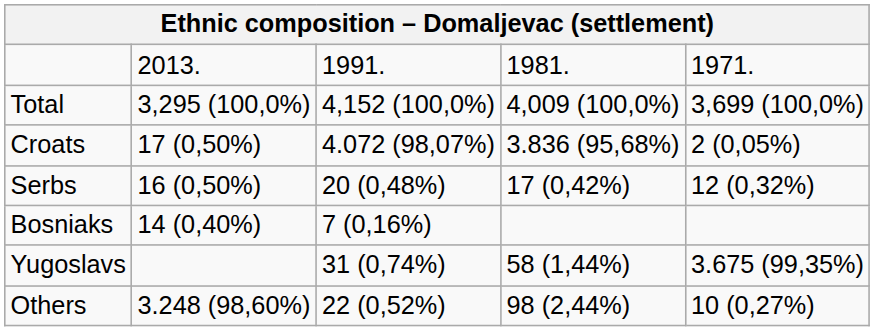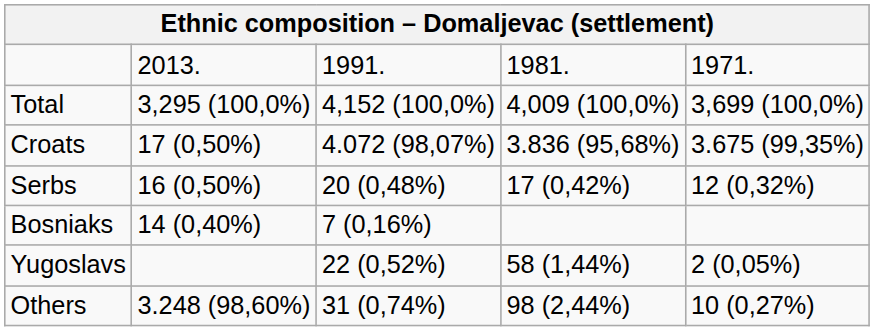(746, 144) 2 (0,05%) -> (777, 144) 3.675 (99,35%)
(384, 265) 31 (0,74%) -> (384, 265) 22 (0,52%)
(777, 265) 3.675 (99,35%) -> (746, 265) 2 (0,05%)
(384, 305) 22 (0,52%) -> (384, 305) 31 (0,74%)
